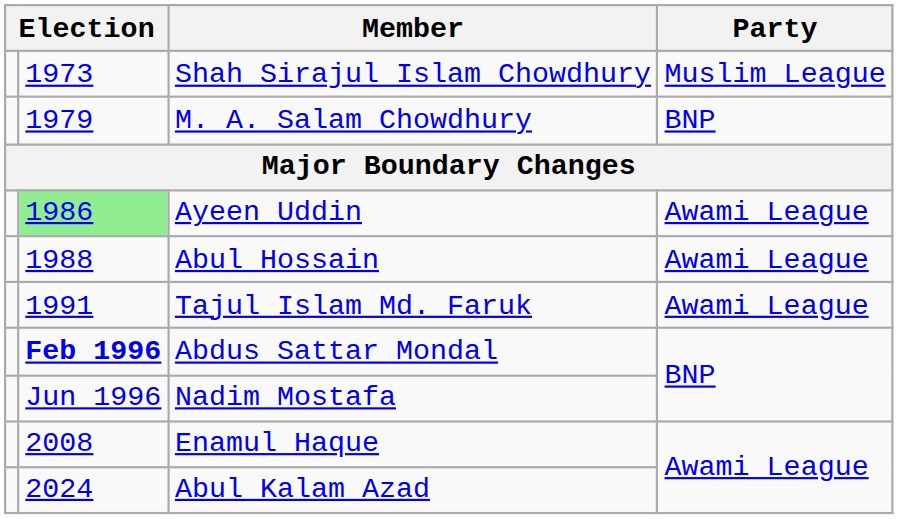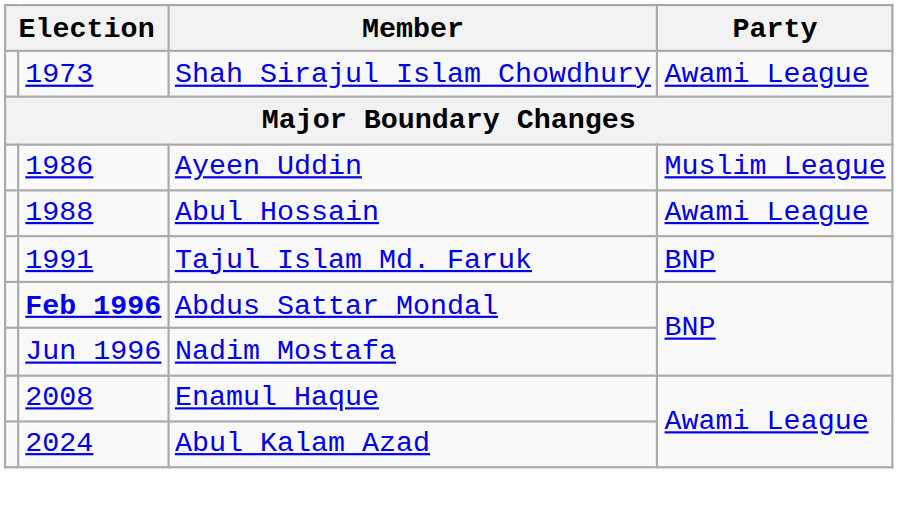(775, 74) Muslim League -> (767, 74) Awami League
- row: (353, 121)
(59, 213) lightgreen background -> (59, 167) no background
(767, 213) Awami League -> (775, 167) Muslim League
(767, 305) Awami League -> (690, 259) BNP
